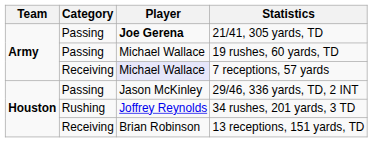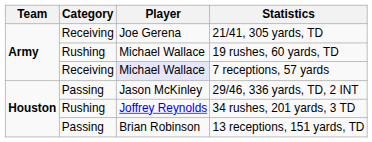(83, 33) Passing -> (88, 33) Receiving
(151, 33) bold -> (150, 33) normal
(83, 52) Passing -> (83, 52) Rushing
(88, 127) Receiving -> (83, 127) Passing
